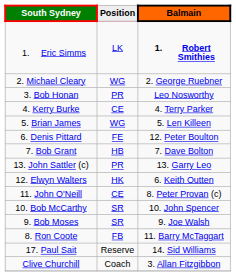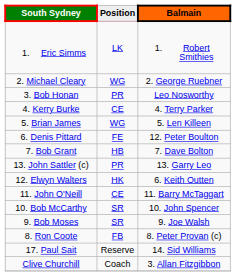(184, 53) bold -> (184, 53) normal
(184, 193) 8. Peter Provan (c) -> (184, 193) 11. Barry McTaggart
(184, 236) 11. Barry McTaggart -> (184, 236) 8. Peter Provan (c)
